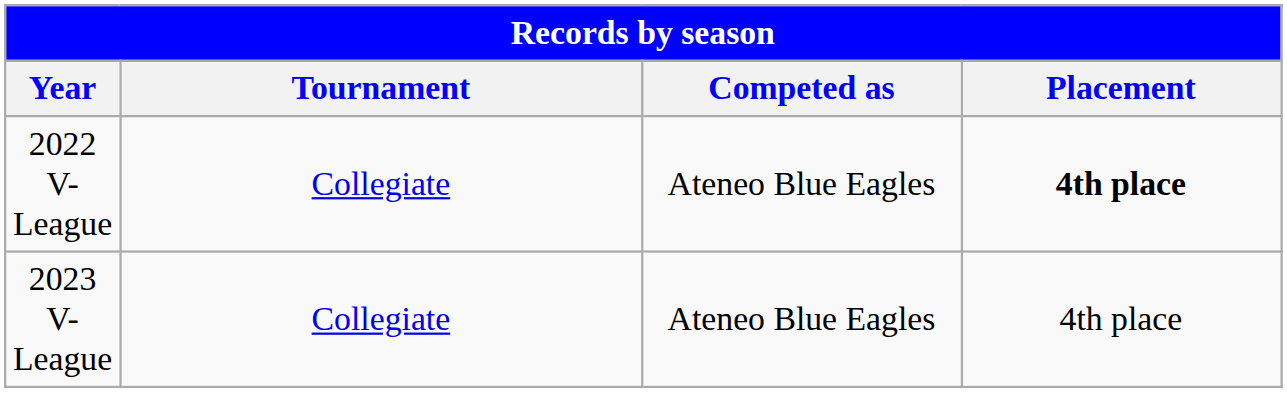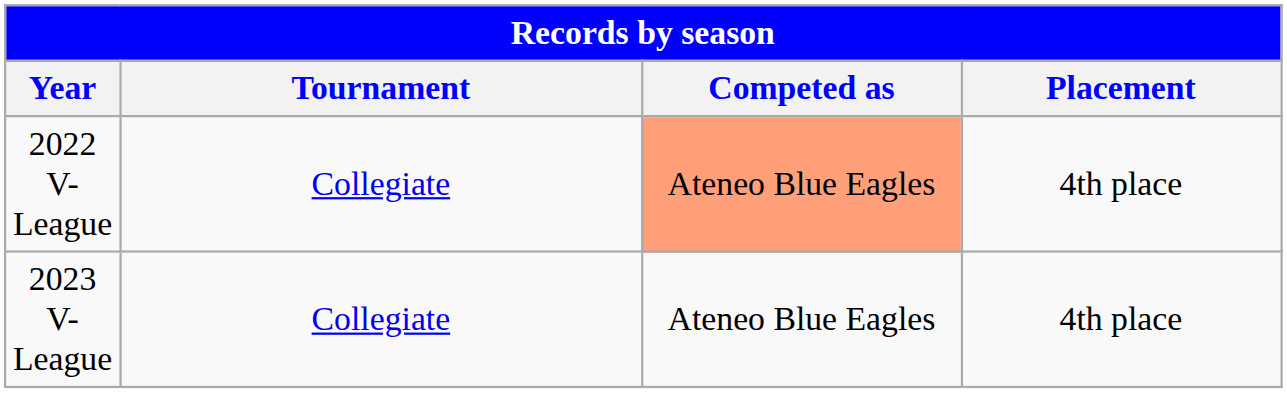(802, 183) no background -> (802, 183) lightsalmon background
(1121, 183) bold -> (1121, 183) normal
